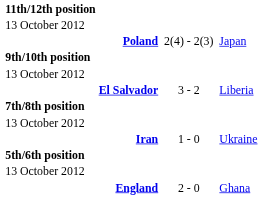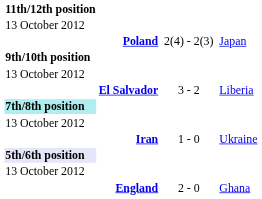(45, 106) no background -> (45, 106) paleturquoise background
(45, 155) no background -> (45, 155) lavender background
